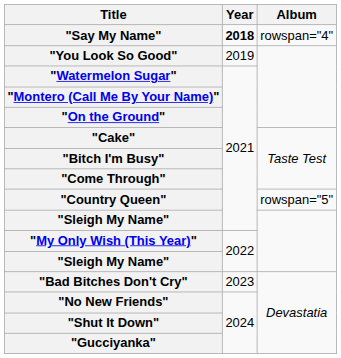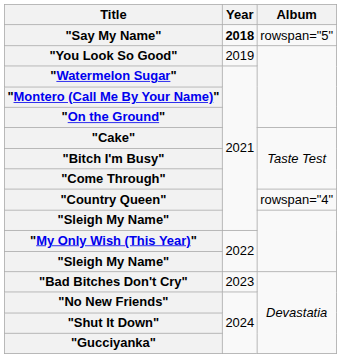(297, 35) rowspan="4" -> (297, 35) rowspan="5"
(297, 199) rowspan="5" -> (297, 199) rowspan="4"
